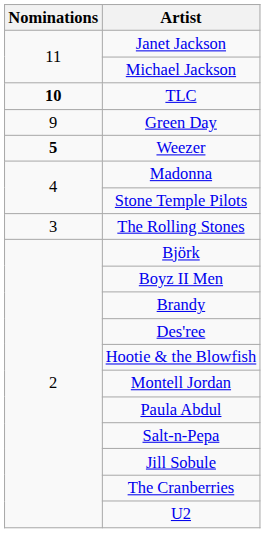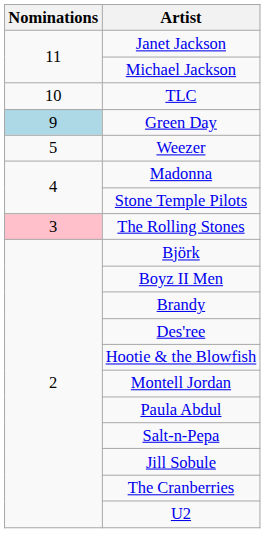(53, 95) bold -> (53, 95) normal
(53, 122) no background -> (53, 122) lightblue background
(53, 148) bold -> (53, 148) normal
(53, 226) no background -> (53, 226) pink background
